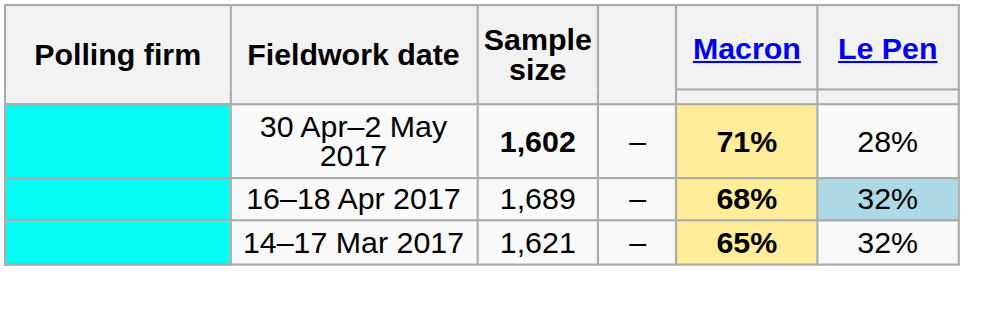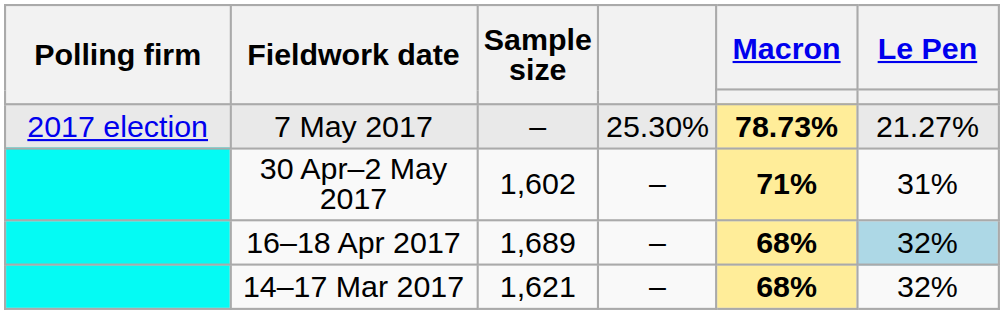+ row: (353, 126)
(538, 141) bold -> (538, 185) normal
(888, 141) 28% -> (927, 185) 31%
(747, 243) 65% -> (787, 287) 68%
